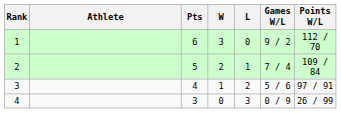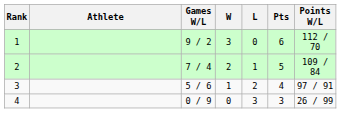columns swapped: (195, 17) <-> (278, 17)
